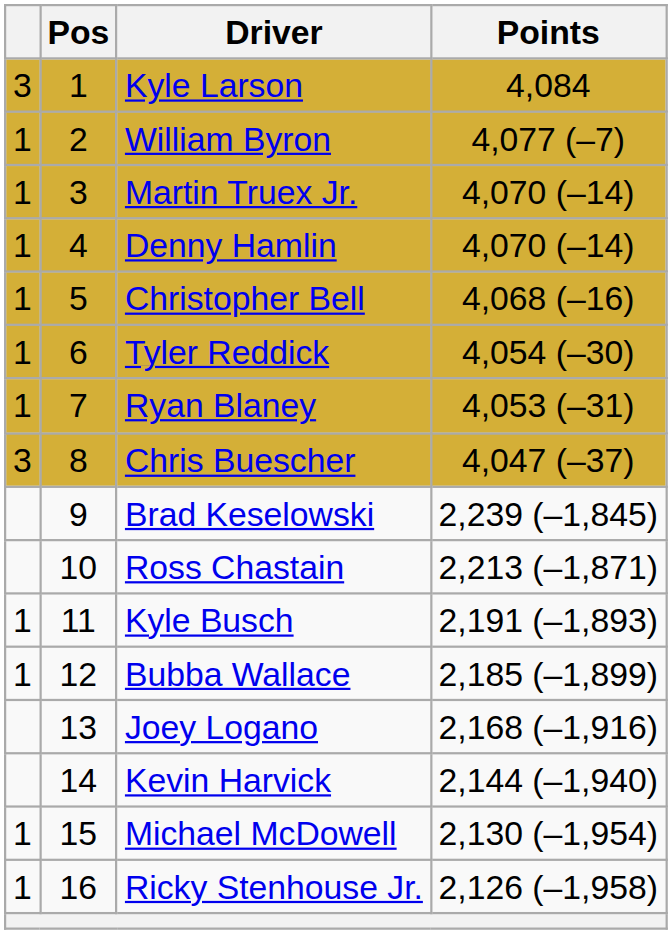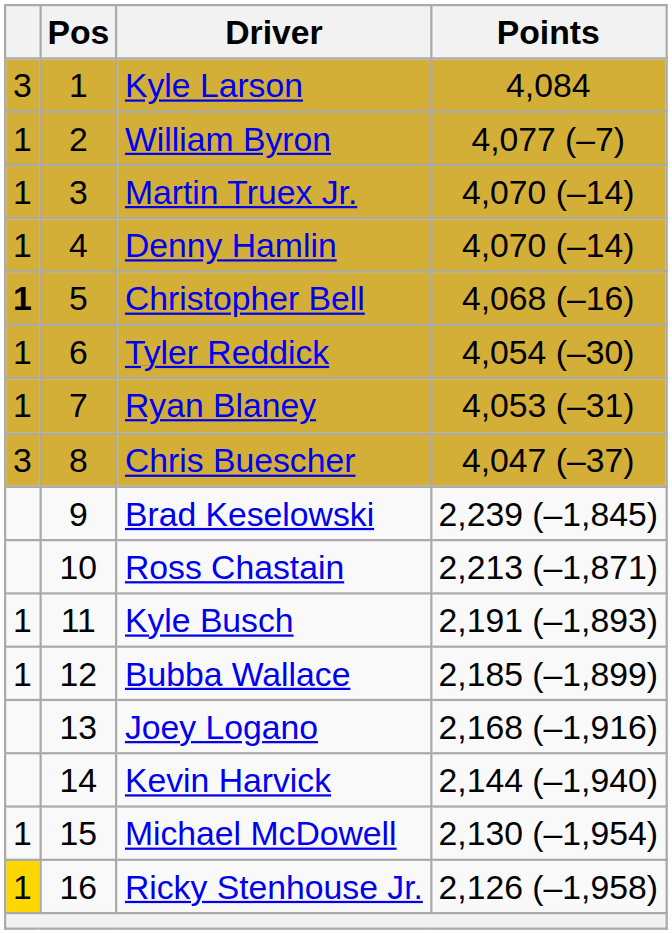(22, 299) normal -> (22, 299) bold
(22, 887) no background -> (22, 887) gold background
